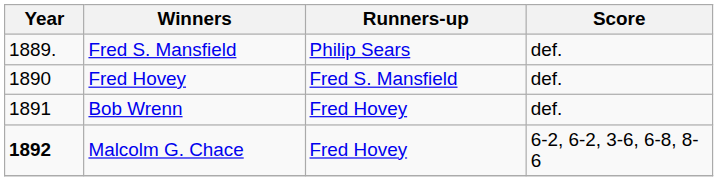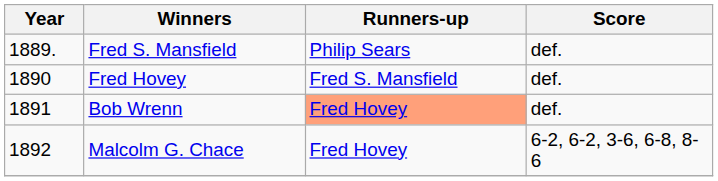(358, 109) no background -> (358, 109) lightsalmon background
(30, 149) bold -> (30, 149) normal
